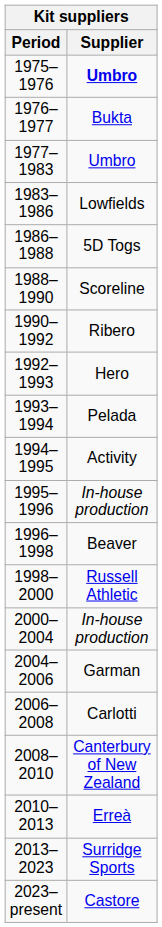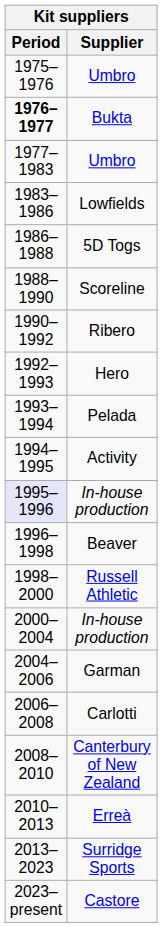(112, 76) bold -> (112, 76) normal
(36, 118) normal -> (36, 118) bold
(36, 501) no background -> (36, 501) lavender background
